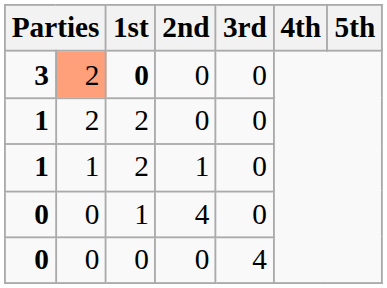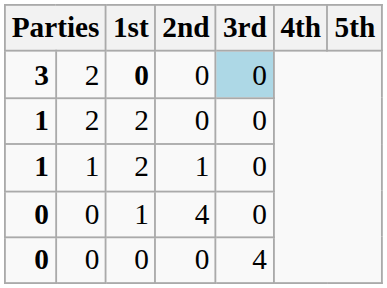(92, 74) lightsalmon background -> (92, 74) no background
(260, 74) no background -> (260, 74) lightblue background
